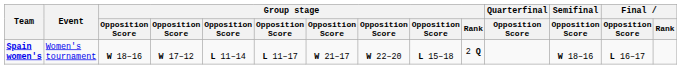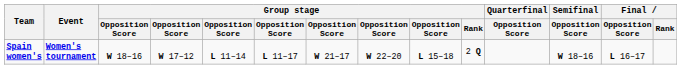(71, 52) normal -> (71, 52) bold
